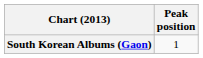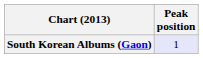(176, 44) no background -> (176, 44) lavender background
